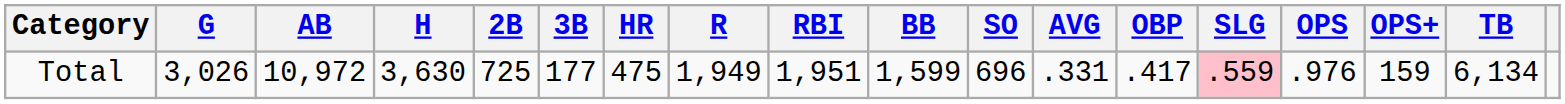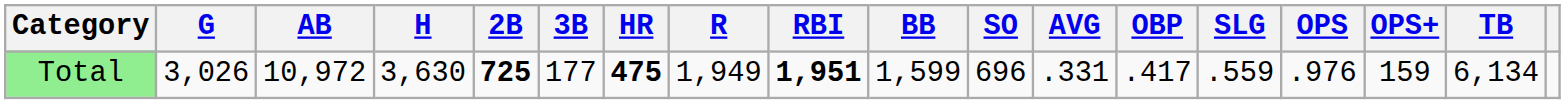(81, 75) no background -> (81, 75) lightgreen background
(505, 75) normal -> (505, 75) bold
(636, 75) normal -> (636, 75) bold
(818, 75) normal -> (818, 75) bold
(1240, 75) pink background -> (1240, 75) no background
